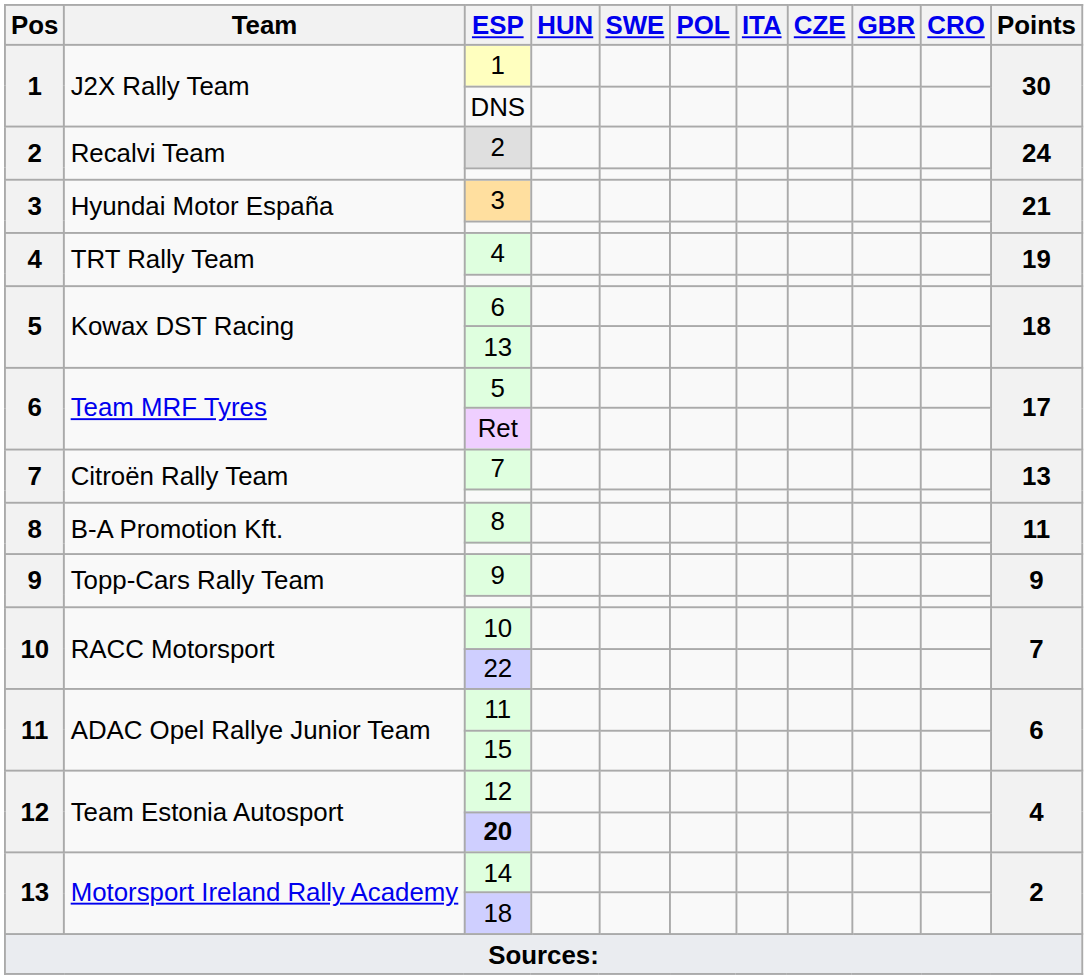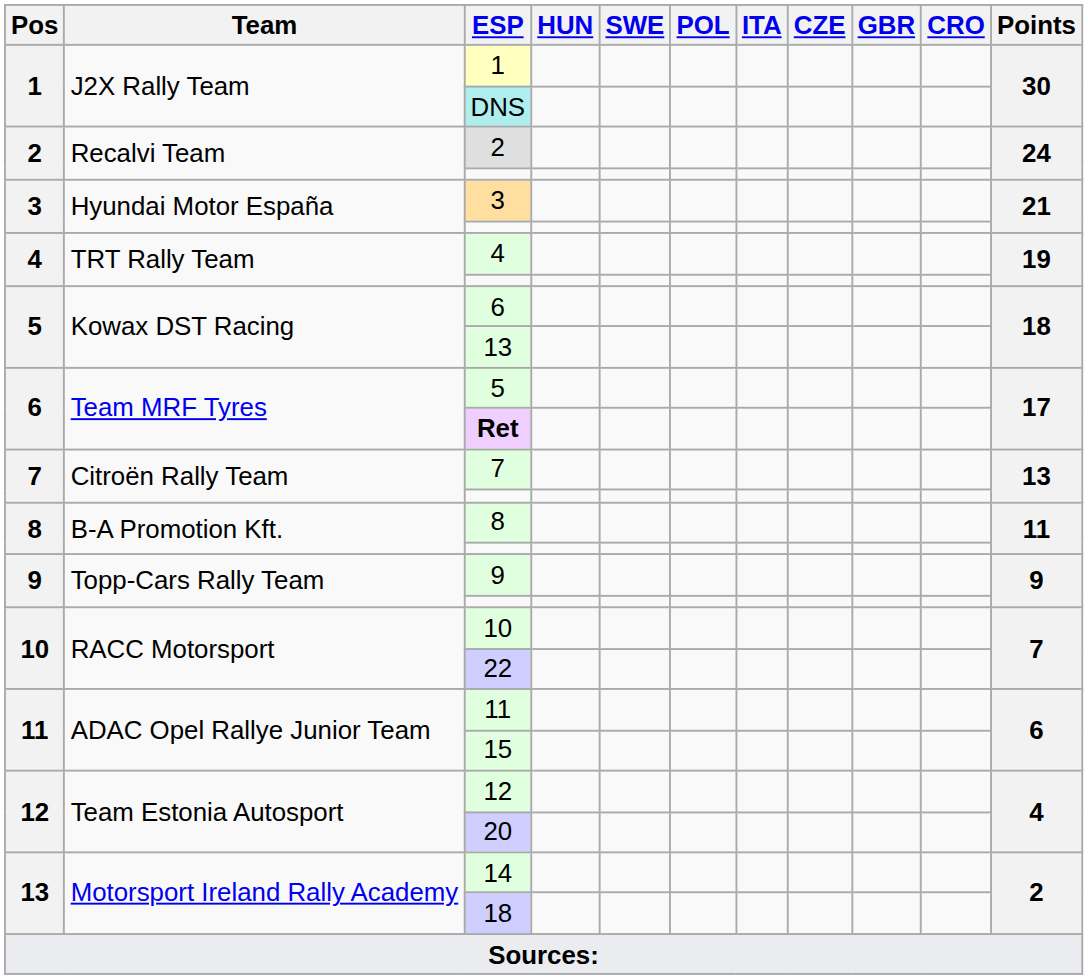(498, 106) no background -> (498, 106) paleturquoise background
(498, 428) normal -> (498, 428) bold
(498, 831) bold -> (498, 831) normal
